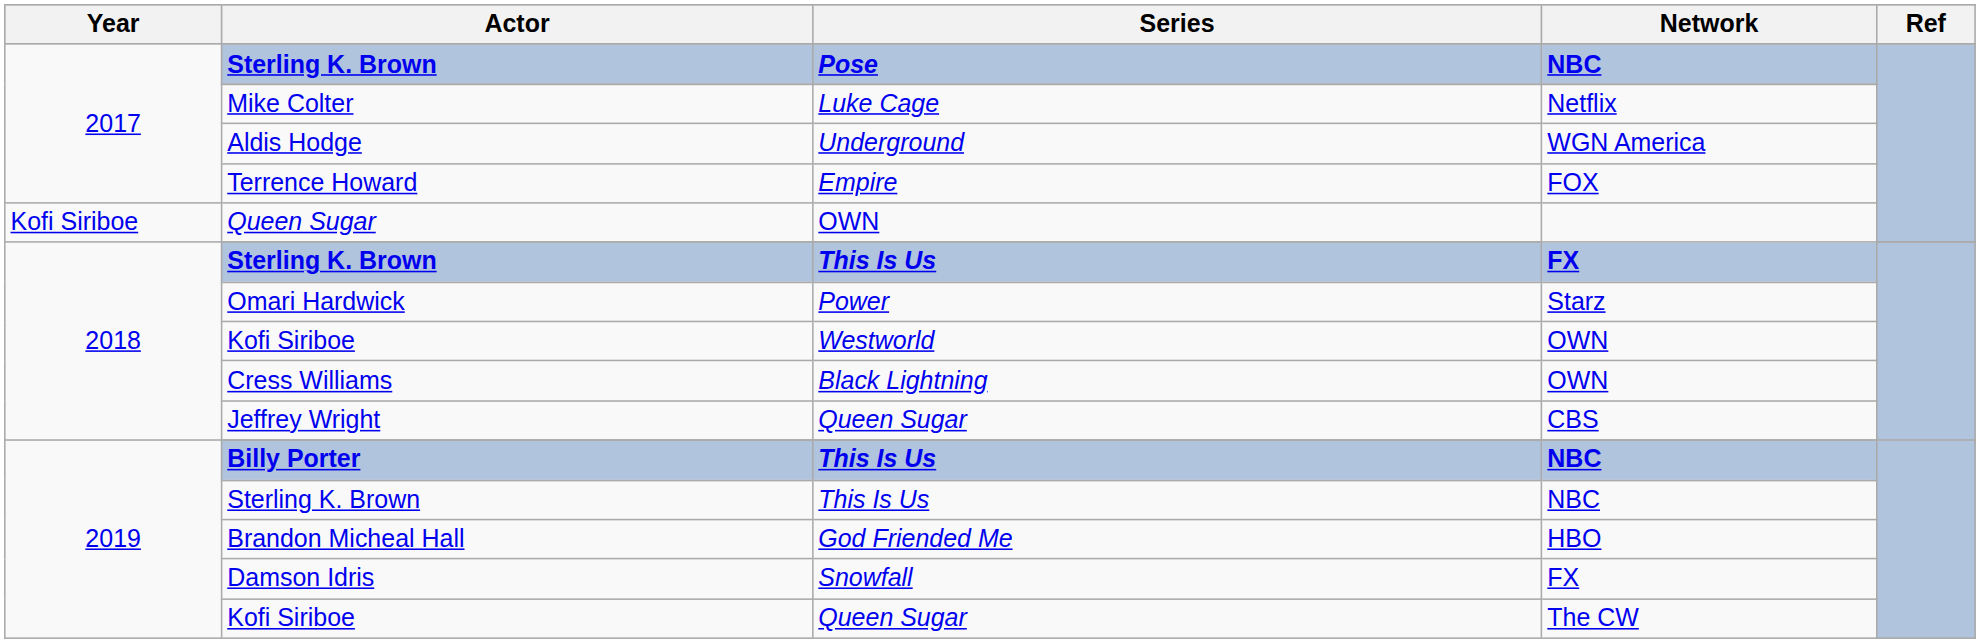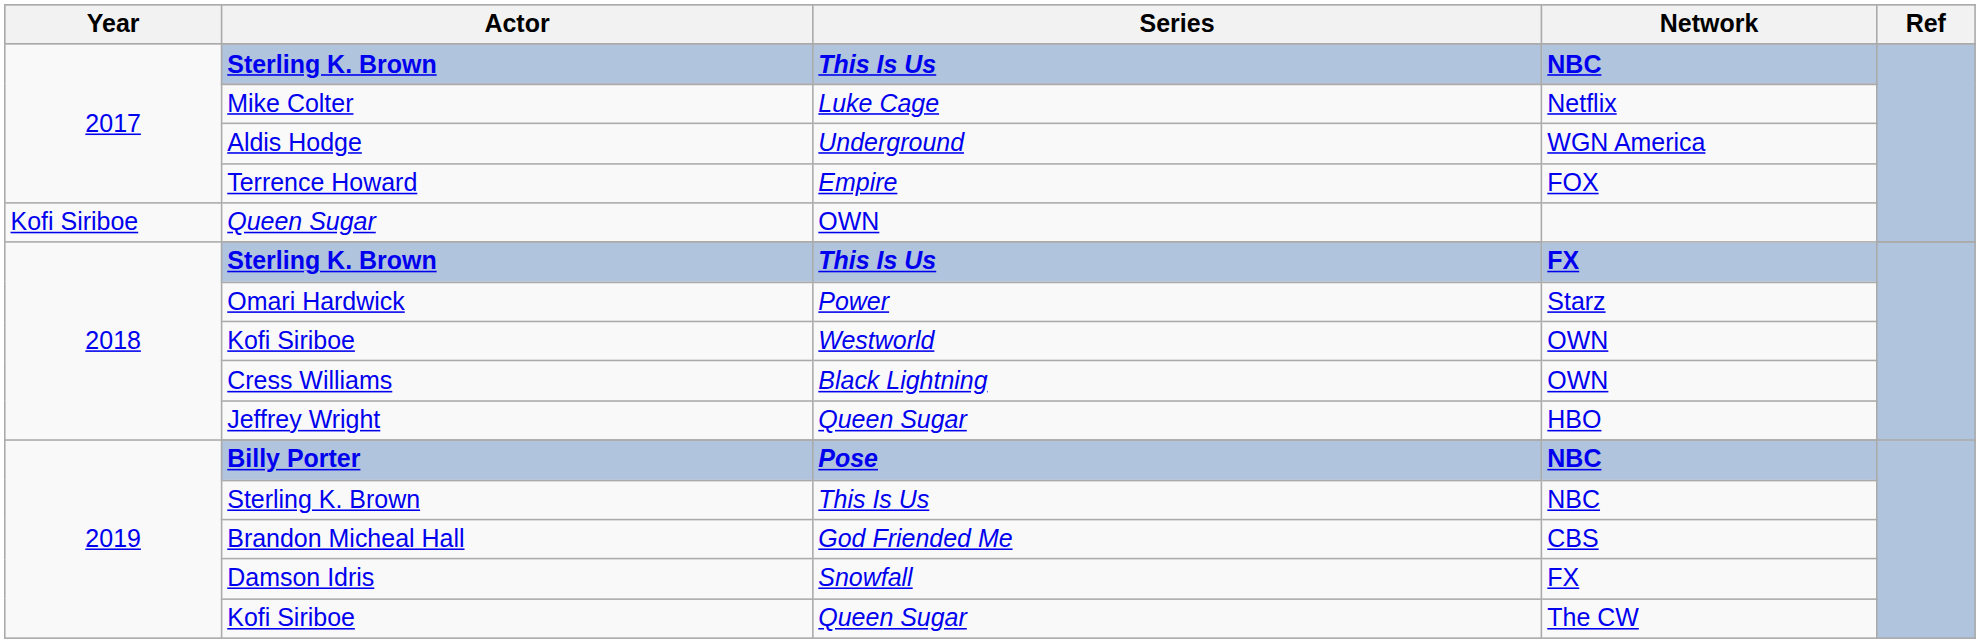(848, 63) Pose -> (877, 63) This Is Us
(1573, 420) CBS -> (1574, 420) HBO
(877, 459) This Is Us -> (848, 459) Pose
(1574, 538) HBO -> (1573, 538) CBS
